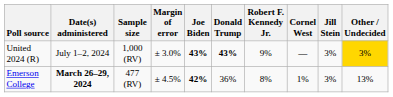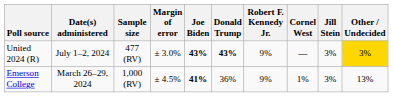(132, 54) 1,000 (RV) -> (132, 54) 477 (RV)
(83, 79) bold -> (83, 79) normal
(132, 79) 477 (RV) -> (132, 79) 1,000 (RV)
(198, 79) 42% -> (198, 79) 41%
(266, 79) 8% -> (266, 79) 9%
